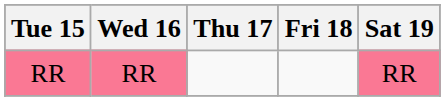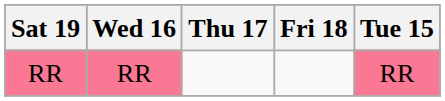columns swapped: (48, 27) <-> (399, 27)
